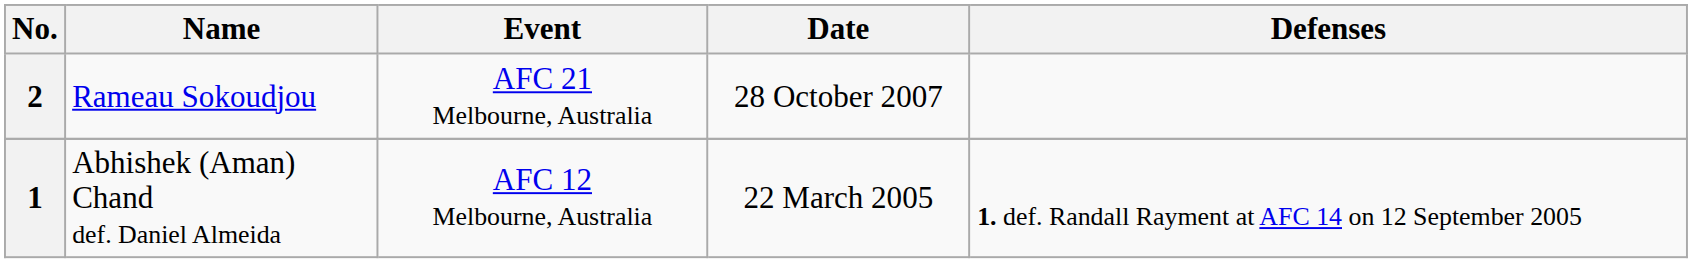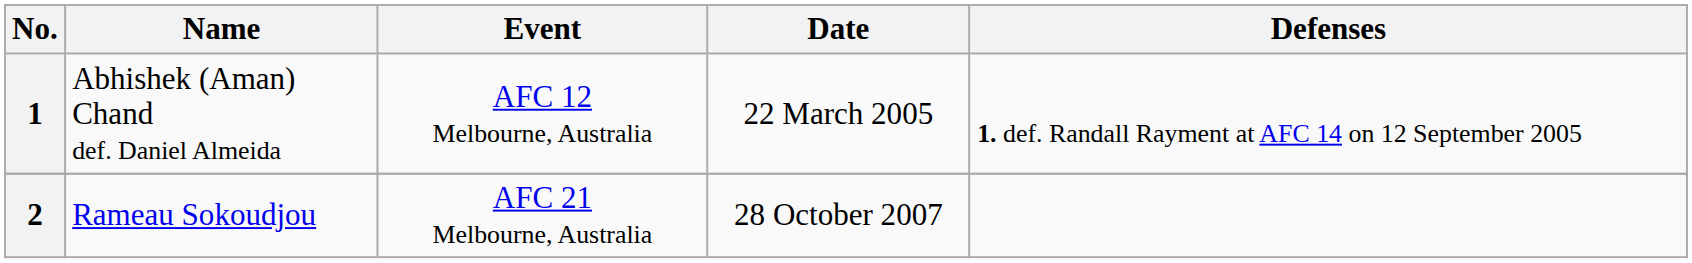rows swapped: (35, 197) <-> (35, 95)
